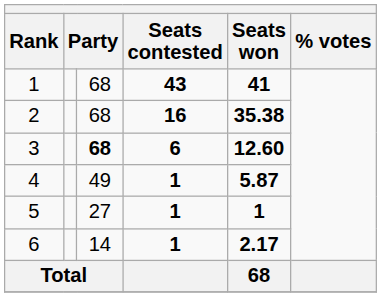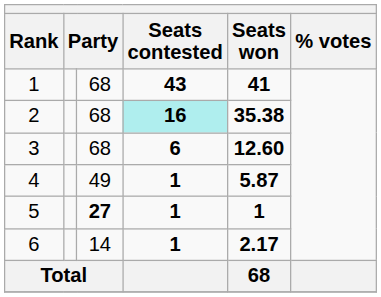(175, 116) no background -> (175, 116) paleturquoise background
(100, 148) bold -> (100, 148) normal
(100, 212) normal -> (100, 212) bold
